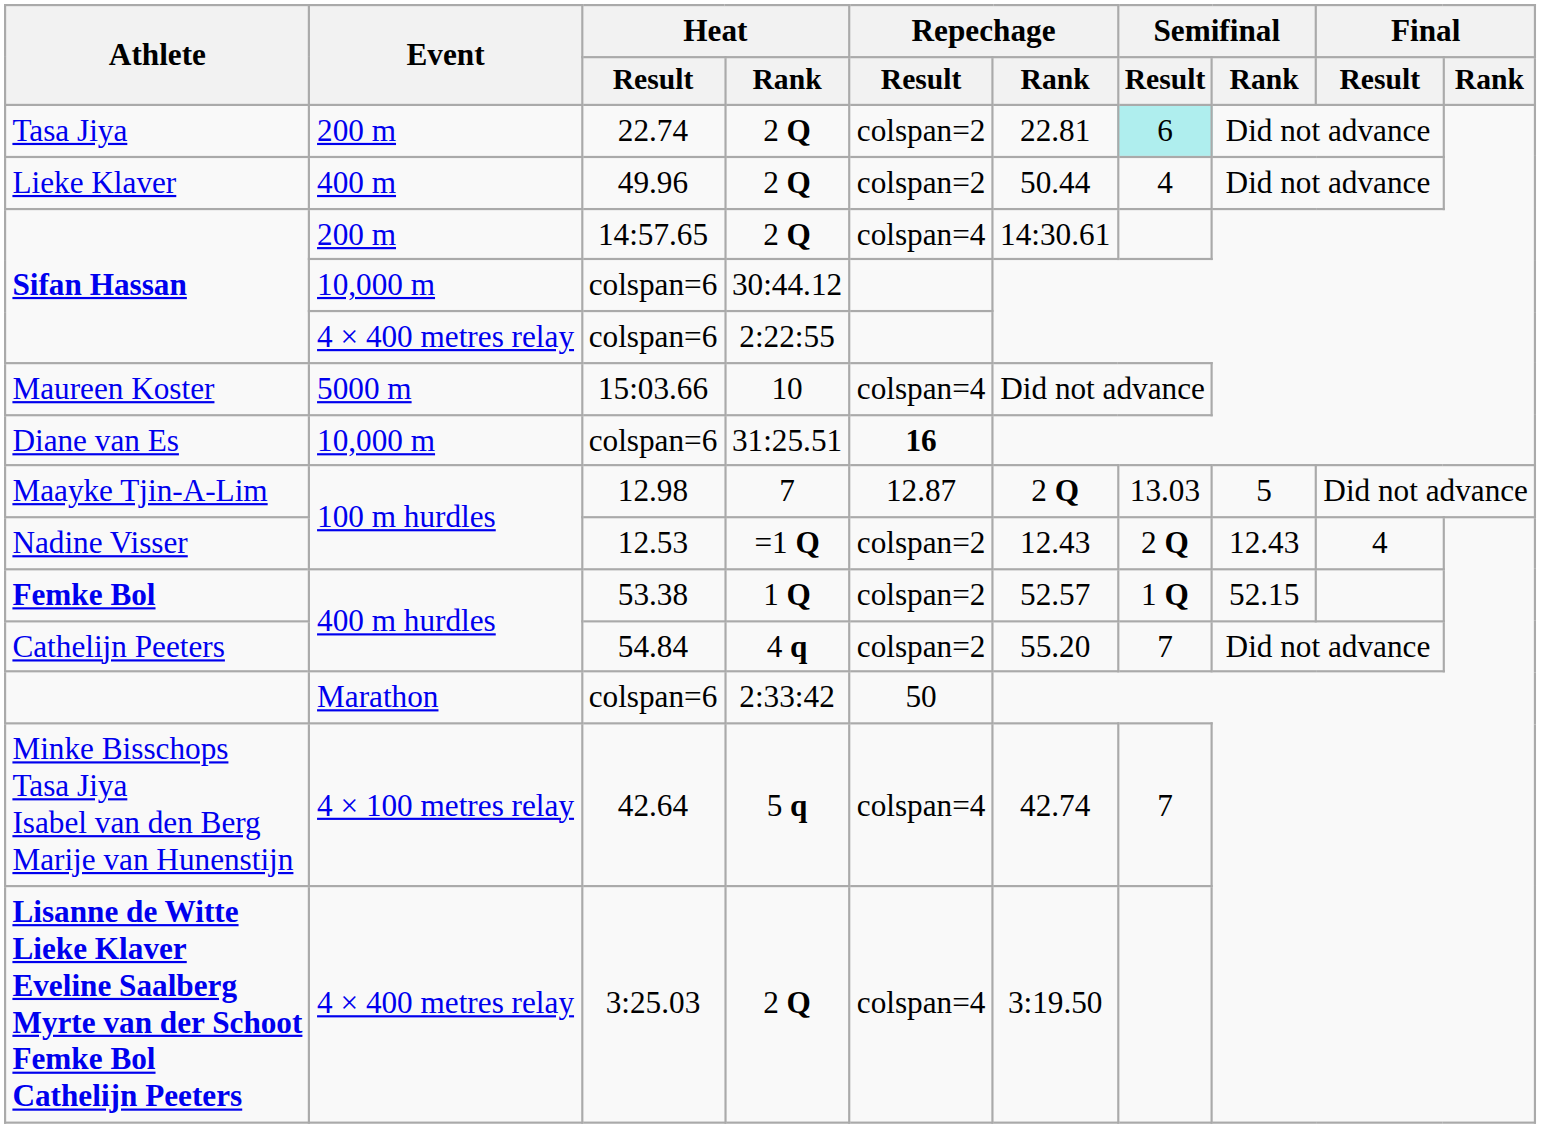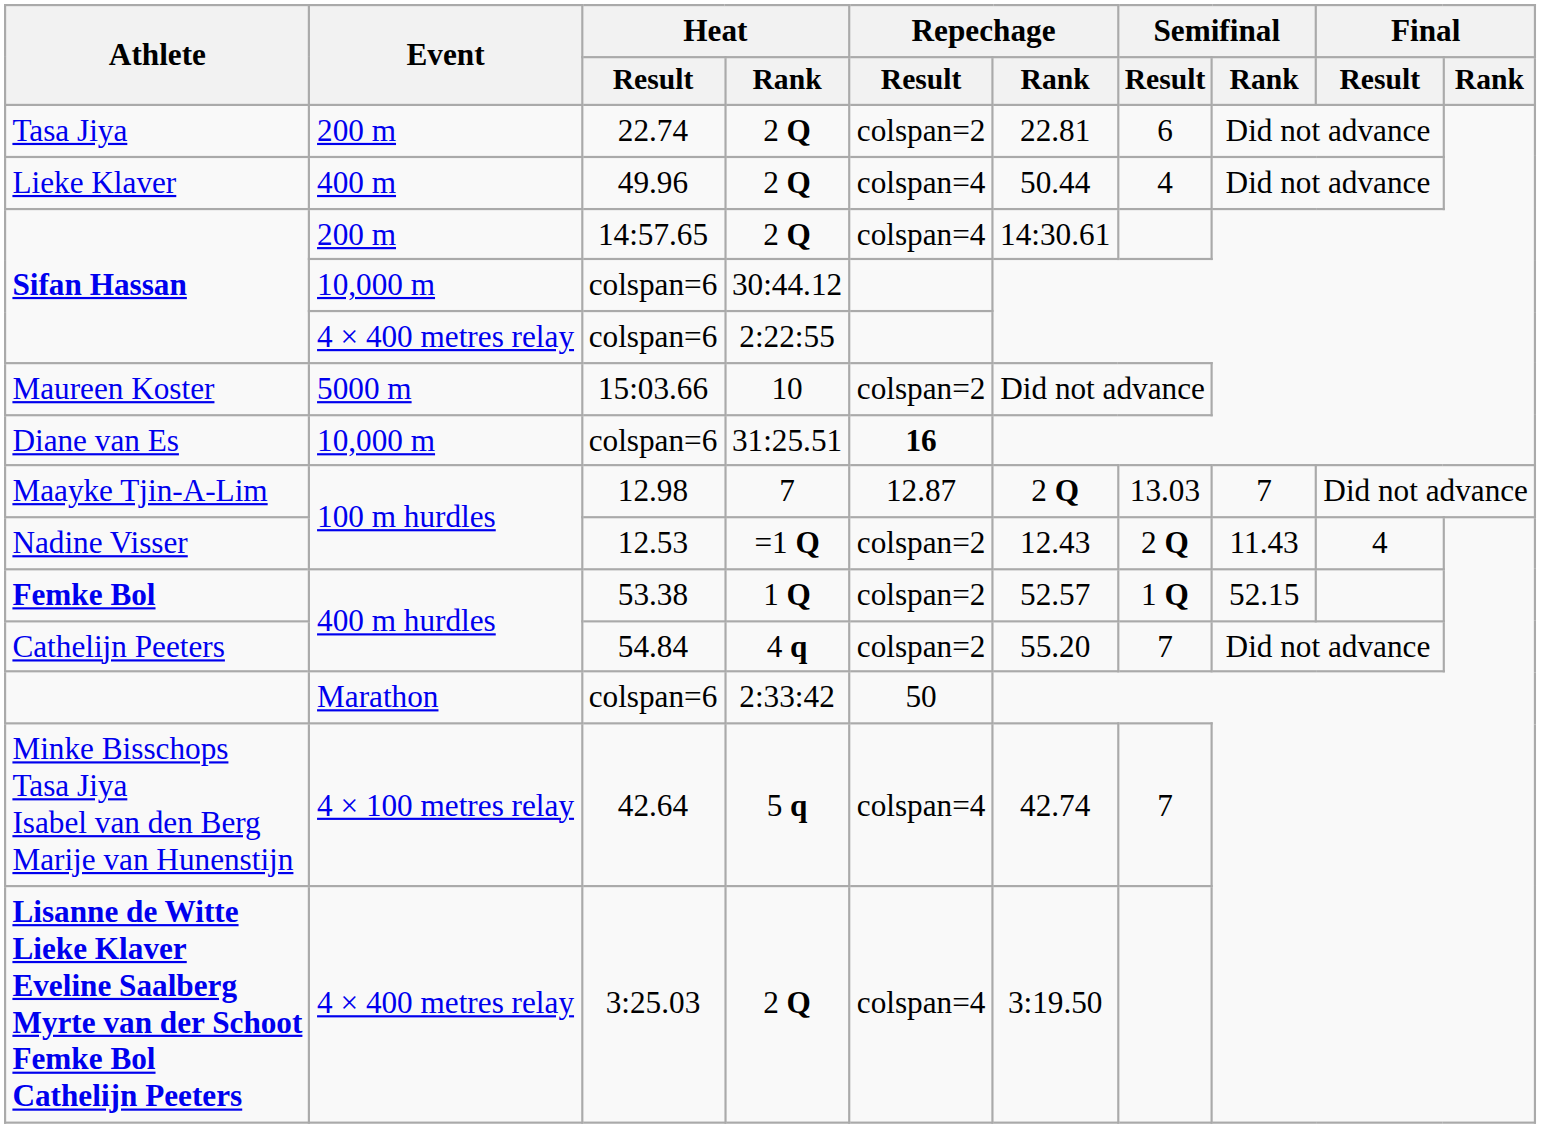(1165, 130) paleturquoise background -> (1165, 130) no background
(921, 182) colspan=2 -> (921, 182) colspan=4
(921, 388) colspan=4 -> (921, 388) colspan=2
(1264, 491) 5 -> (1264, 491) 7
(1264, 543) 12.43 -> (1264, 543) 11.43
